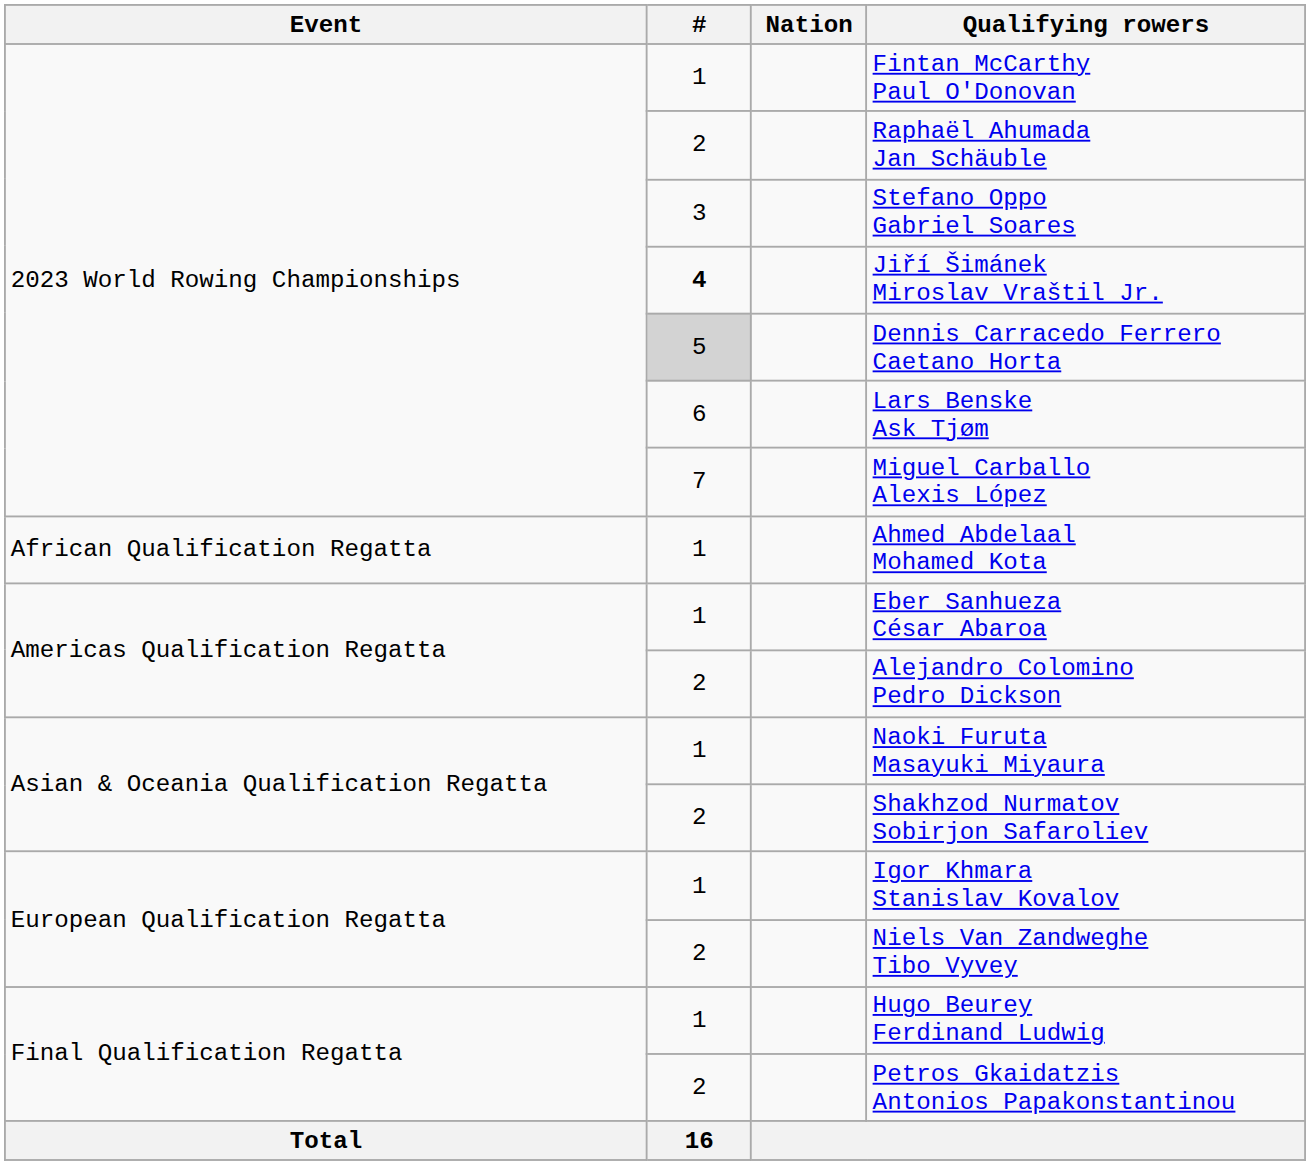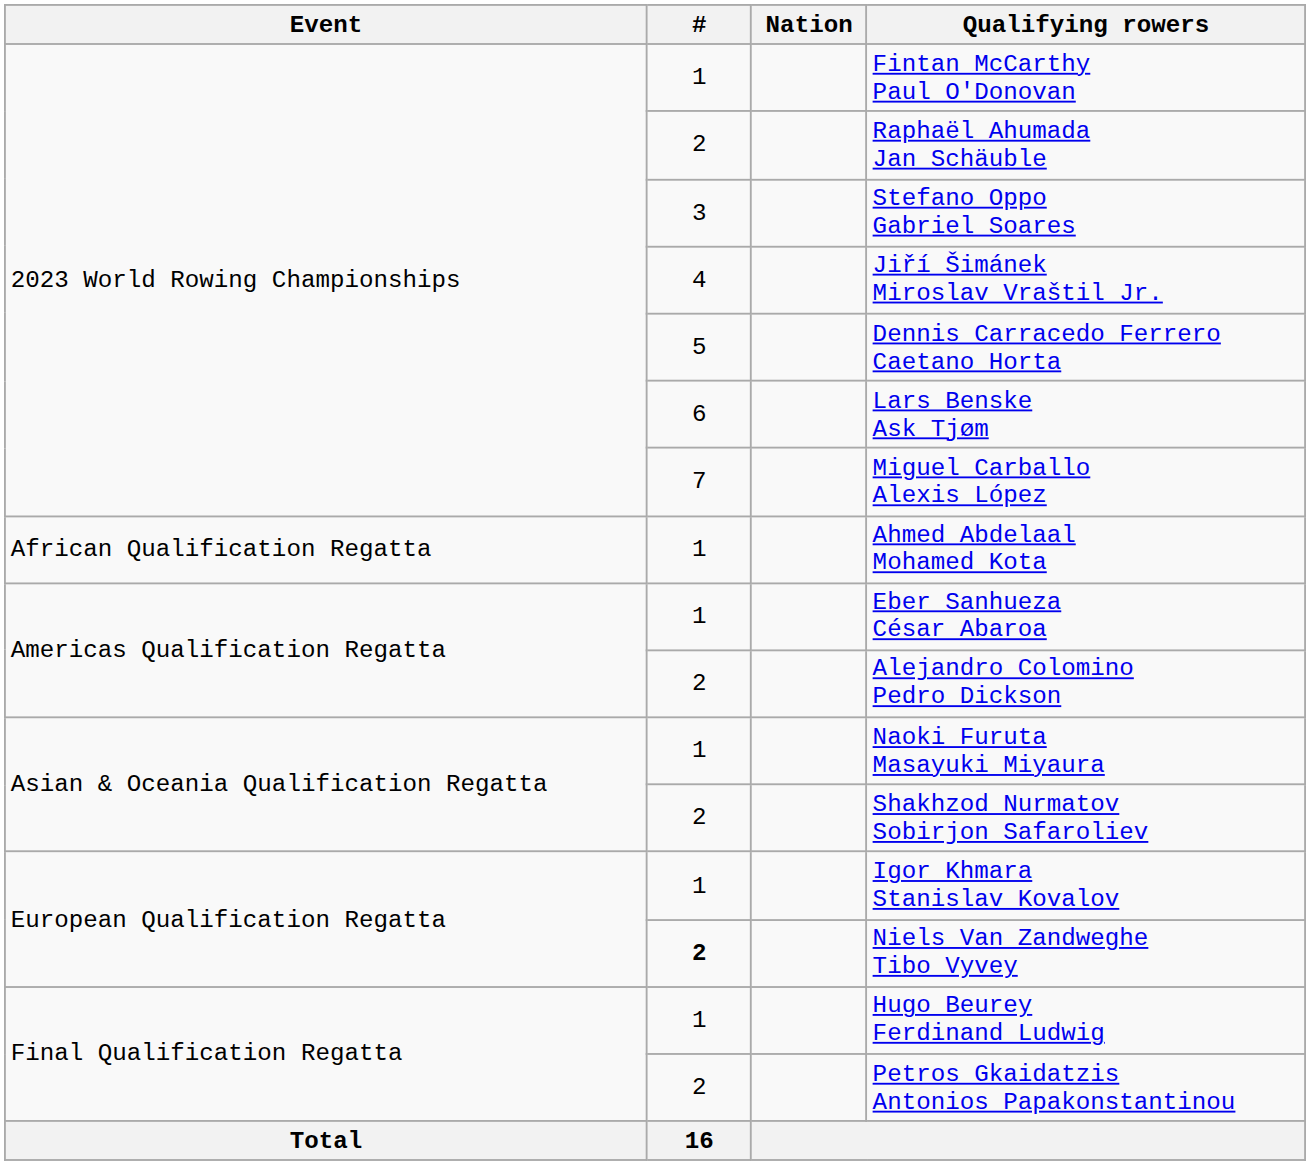(699, 280) bold -> (699, 280) normal
(699, 347) lightgrey background -> (699, 347) no background
(699, 953) normal -> (699, 953) bold
